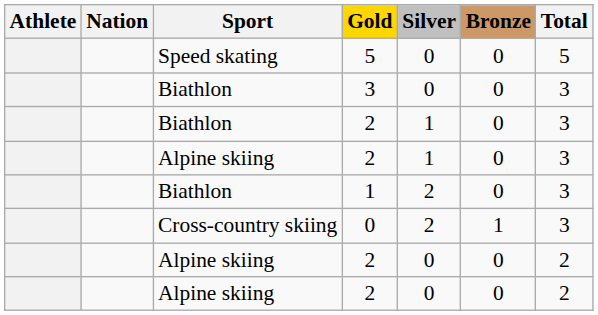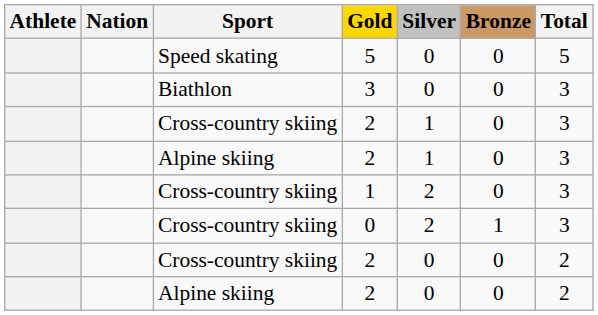(195, 123) Biathlon -> (248, 123) Cross-country skiing
(195, 191) Biathlon -> (248, 191) Cross-country skiing
(216, 259) Alpine skiing -> (248, 259) Cross-country skiing
